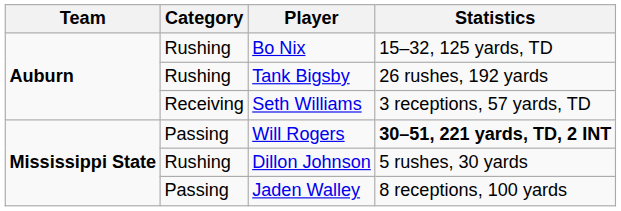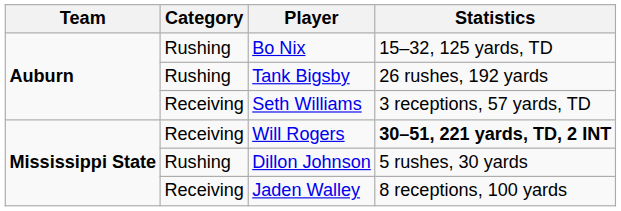(197, 133) Passing -> (204, 133) Receiving
(197, 190) Passing -> (204, 190) Receiving
